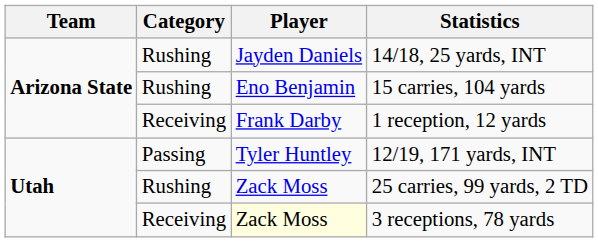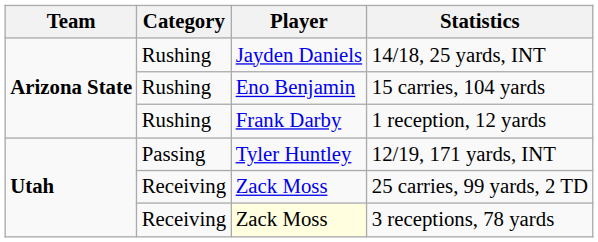(184, 120) Receiving -> (176, 120) Rushing
(176, 186) Rushing -> (184, 186) Receiving
